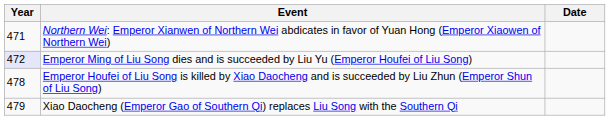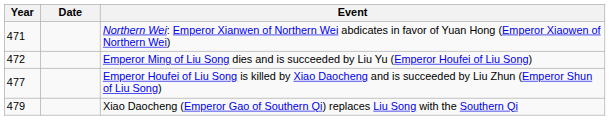columns swapped: (575, 13) <-> (293, 13)
(16, 59) lavender background -> (16, 59) no background
(16, 83) 478 -> (16, 83) 477
